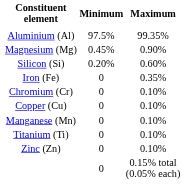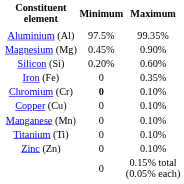(101, 92) normal -> (101, 92) bold
